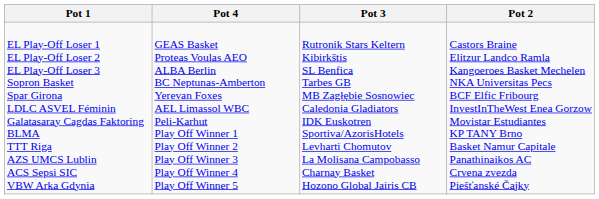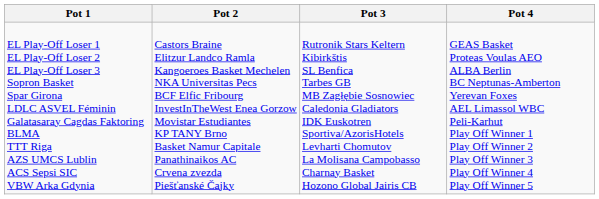columns swapped: (521, 13) <-> (226, 13)
